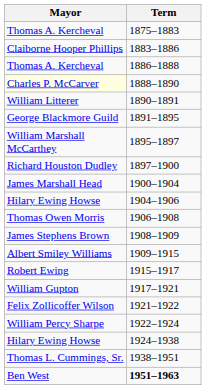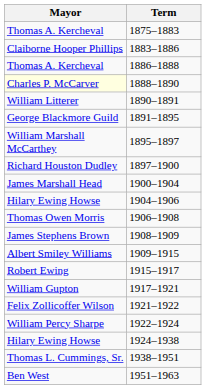(154, 375) bold -> (154, 375) normal
